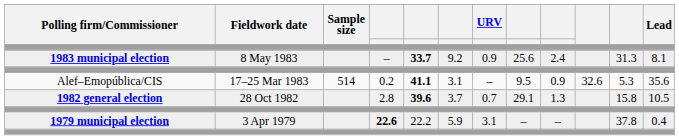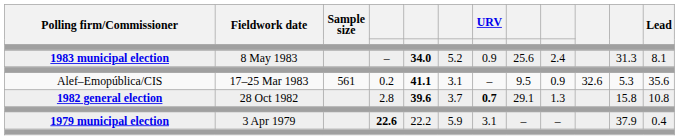(421, 59) 33.7 -> (421, 59) 34.0
(455, 59) 9.2 -> (455, 59) 5.2
(346, 81) 514 -> (346, 81) 561
(489, 98) normal -> (489, 98) bold
(659, 98) 10.5 -> (659, 98) 10.8
(626, 121) 37.8 -> (626, 121) 37.9
